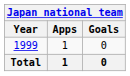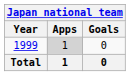(65, 46) no background -> (65, 46) lightgrey background
